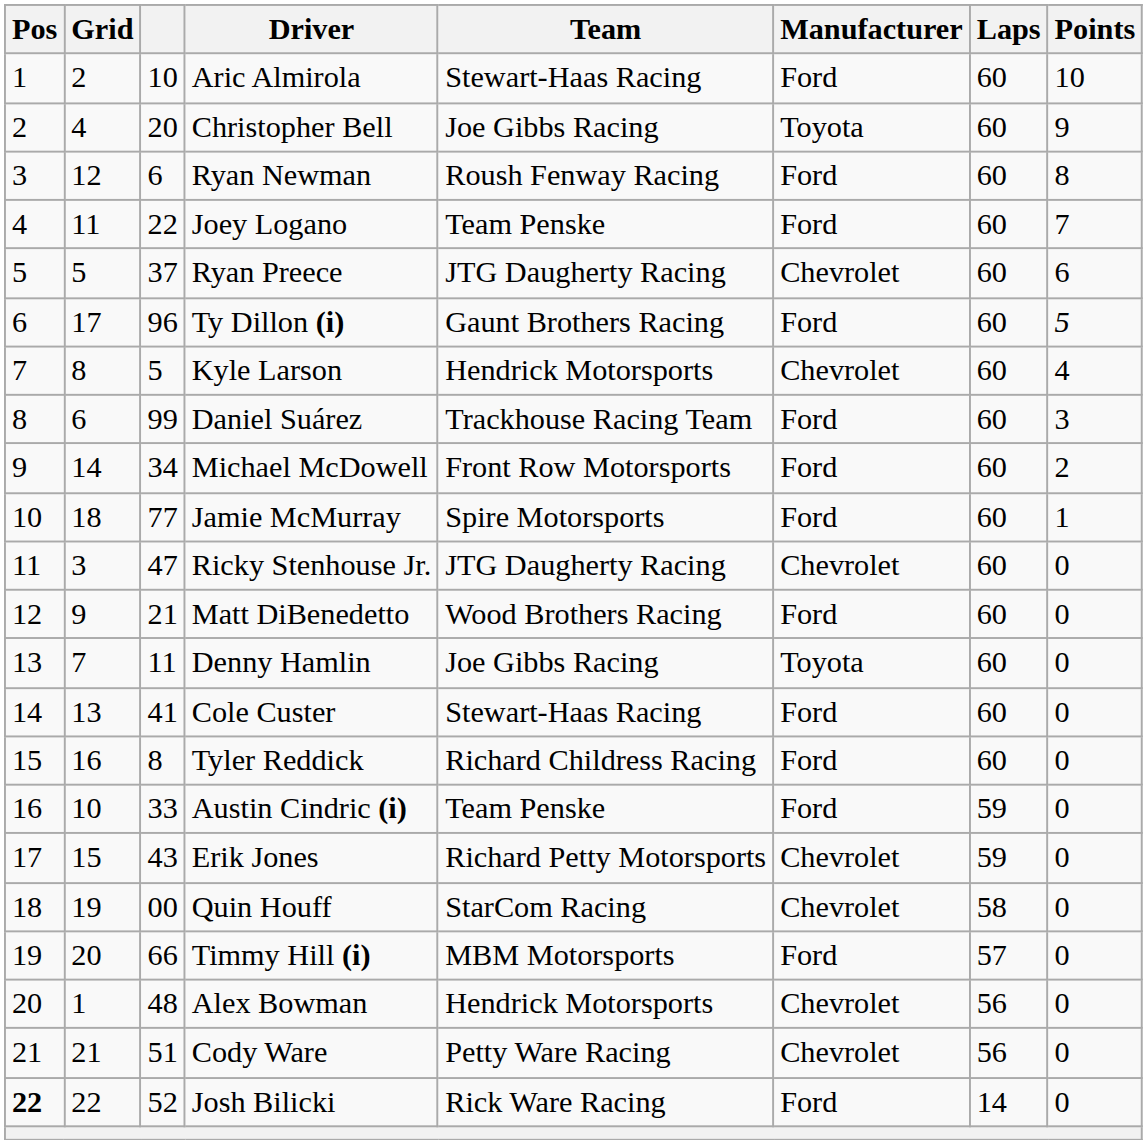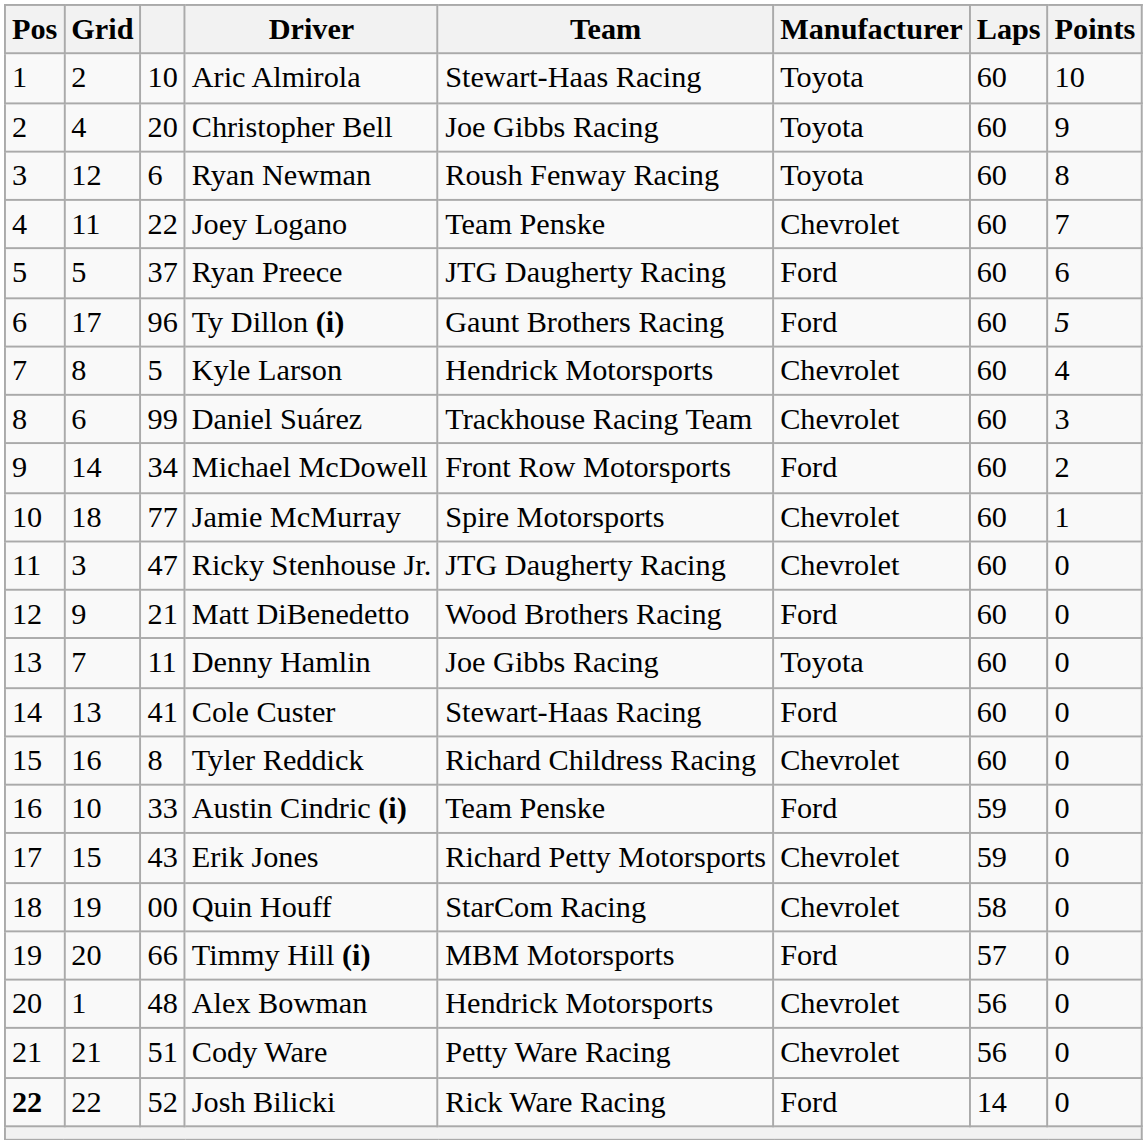(809, 77) Ford -> (822, 77) Toyota
(809, 174) Ford -> (822, 174) Toyota
(809, 223) Ford -> (840, 223) Chevrolet
(840, 272) Chevrolet -> (809, 272) Ford
(809, 418) Ford -> (840, 418) Chevrolet
(809, 515) Ford -> (840, 515) Chevrolet
(809, 759) Ford -> (840, 759) Chevrolet
